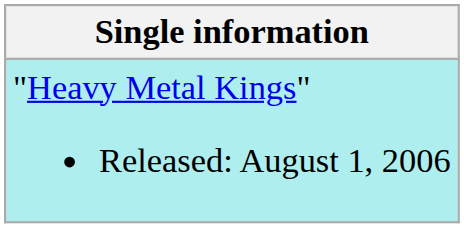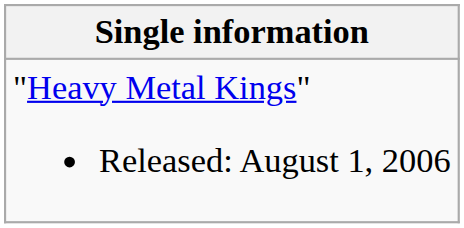(232, 123) paleturquoise background -> (232, 123) no background
